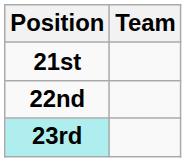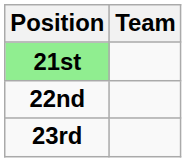(57, 61) no background -> (57, 61) lightgreen background
(57, 136) paleturquoise background -> (57, 136) no background
